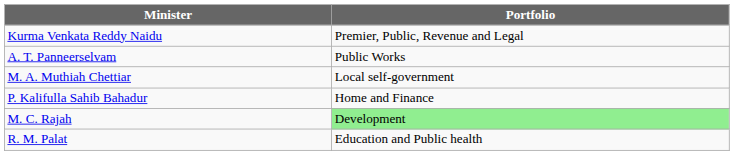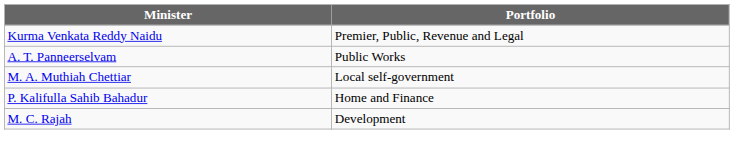(370, 118) lightgreen background -> (370, 118) no background
- row: (37, 139)
